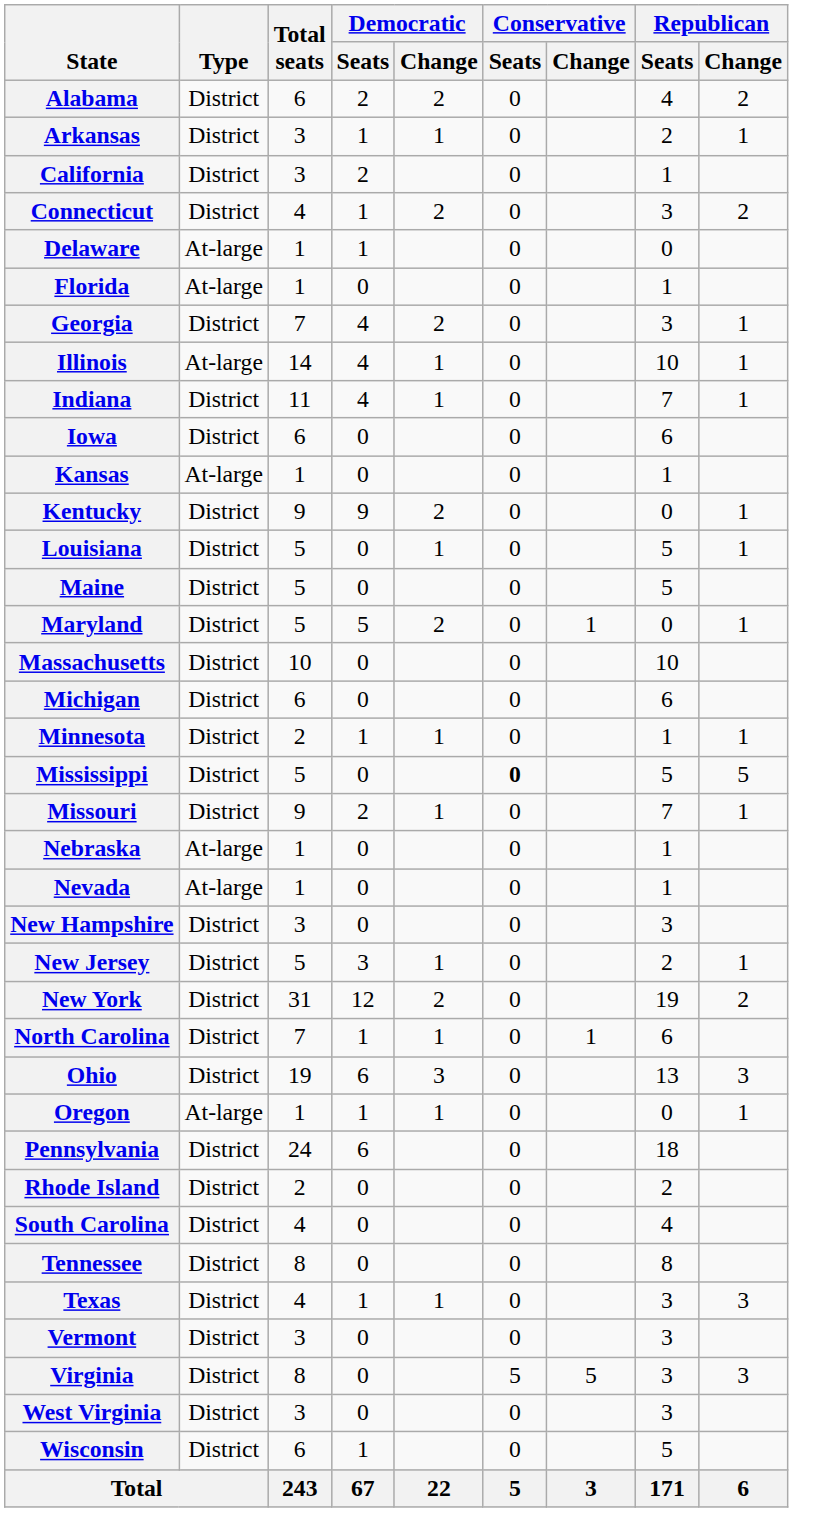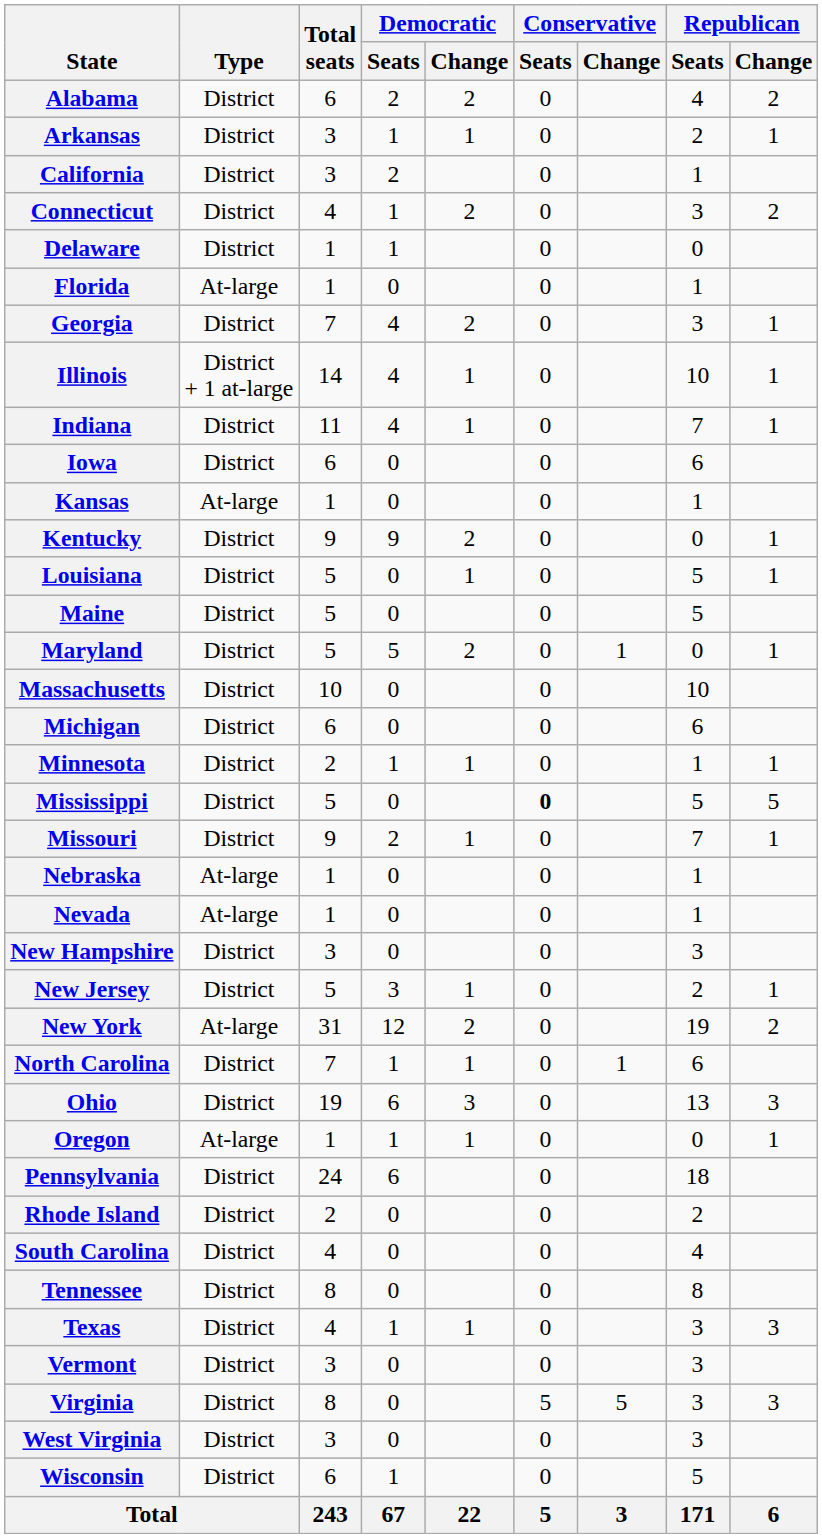(224, 248) At-large -> (239, 248) District
(224, 361) At-large -> (239, 374) District + 1 at-large
(224, 999) District -> (239, 1026) At-large
